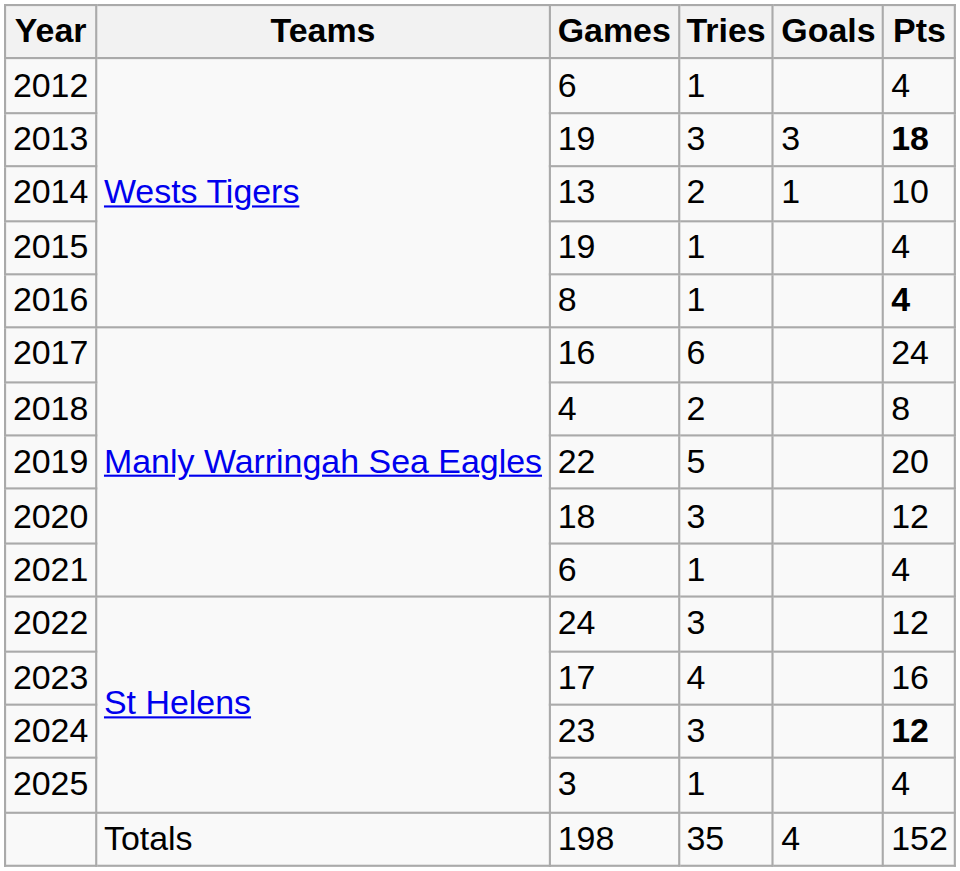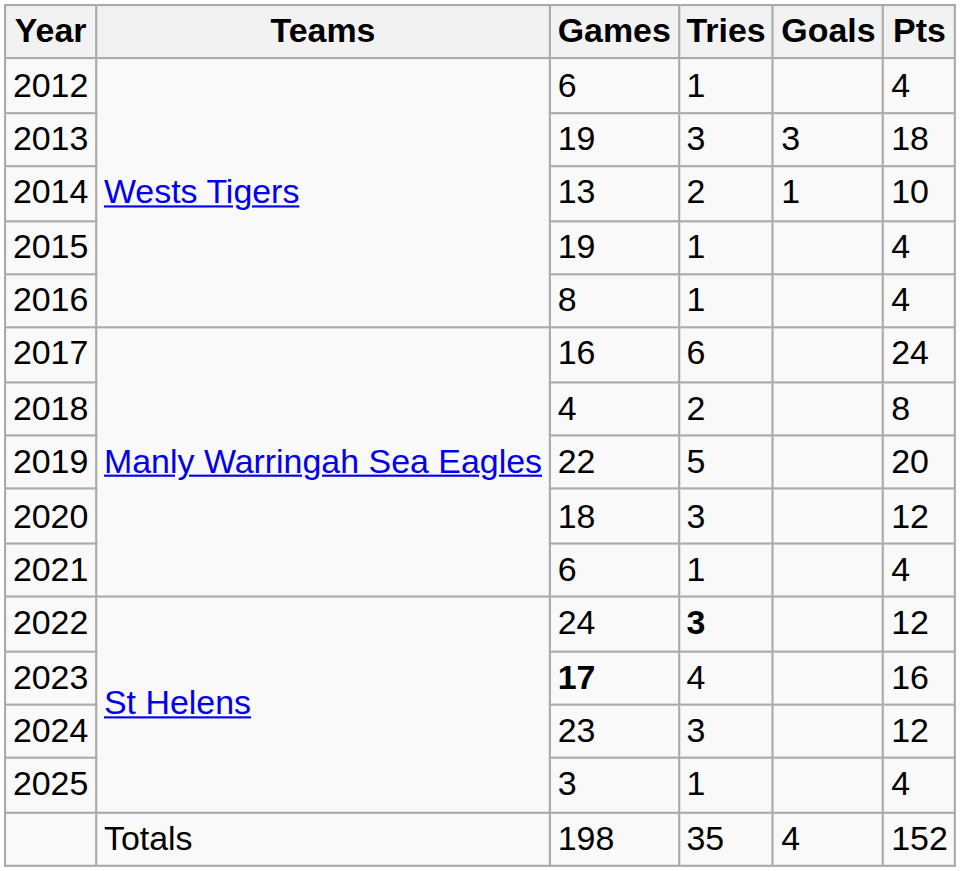(910, 138) bold -> (910, 138) normal
(901, 300) bold -> (901, 300) normal
(696, 623) normal -> (696, 623) bold
(577, 676) normal -> (577, 676) bold
(910, 730) bold -> (910, 730) normal
